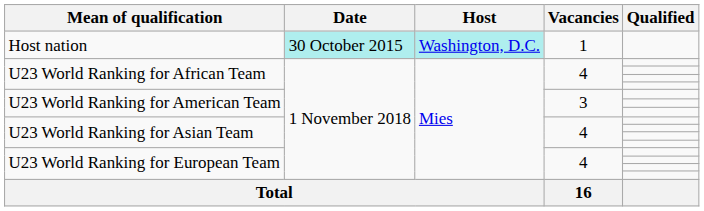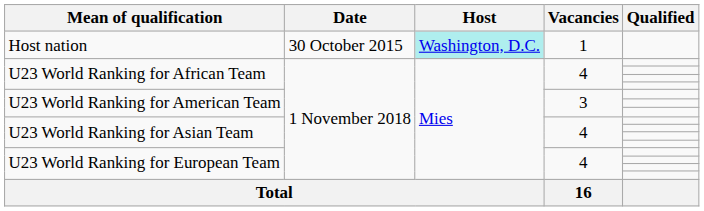(346, 44) paleturquoise background -> (346, 44) no background
